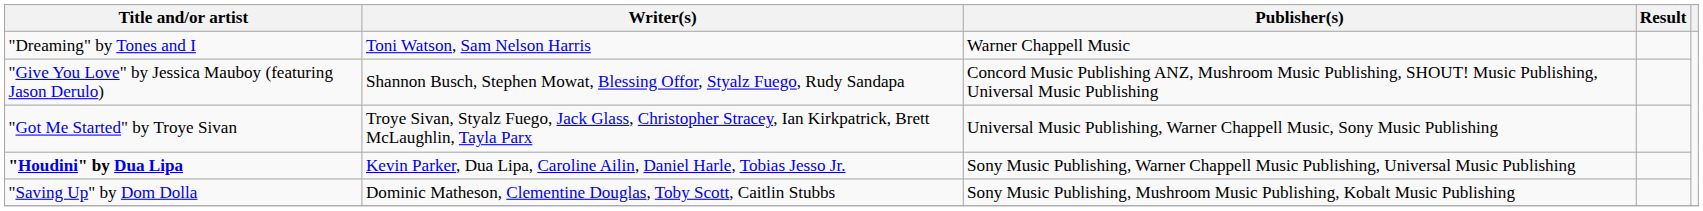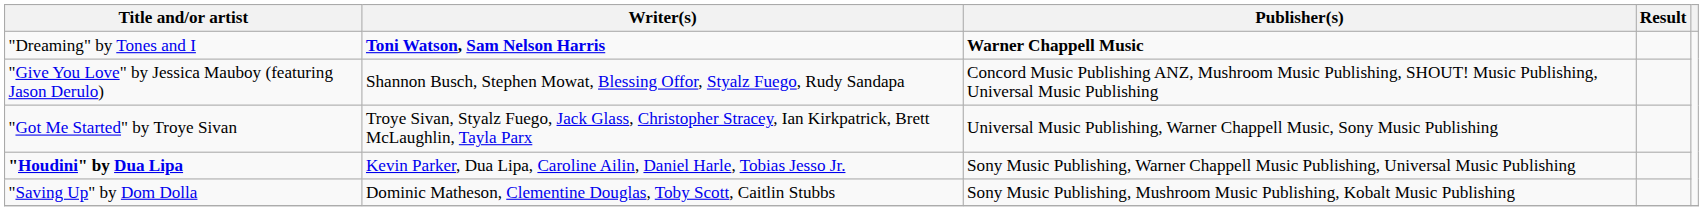(478, 45) normal -> (486, 45) bold
(1049, 45) normal -> (1055, 45) bold
